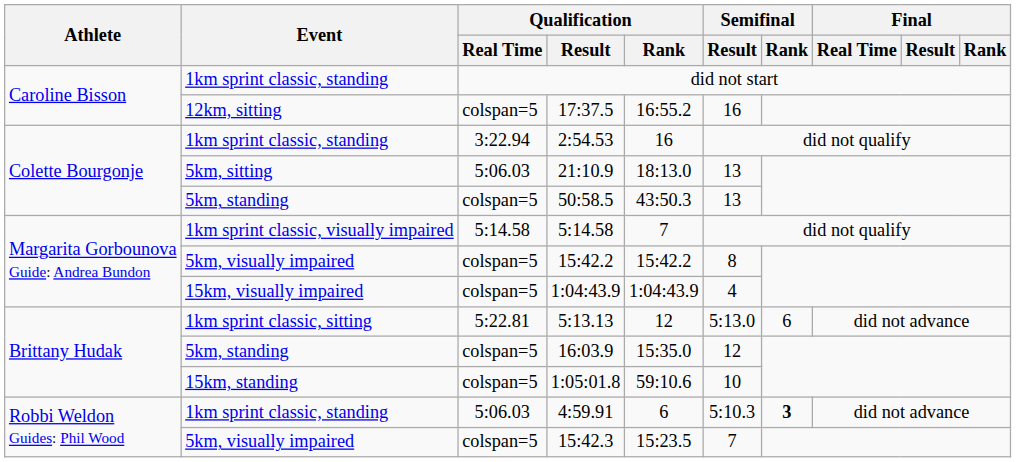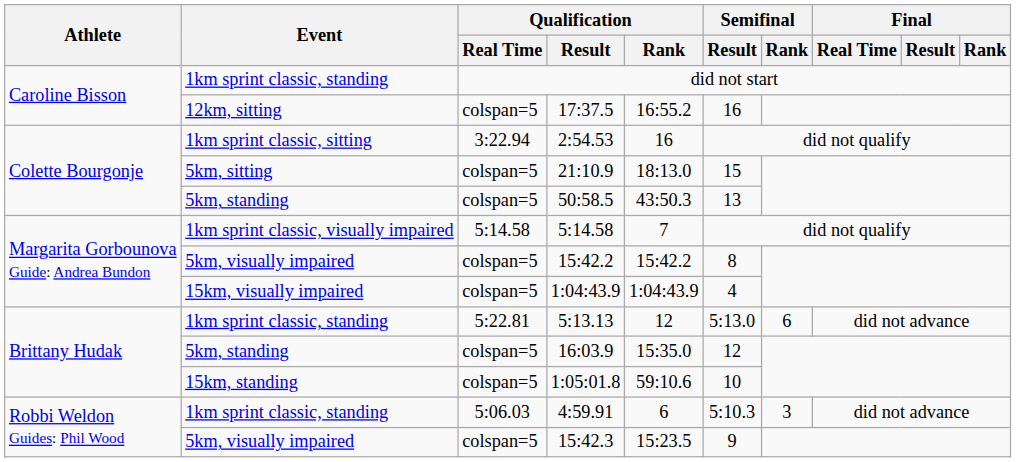(287, 140) 1km sprint classic, standing -> (279, 140) 1km sprint classic, sitting
(502, 170) 5:06.03 -> (500, 170) colspan=5
(732, 170) 13 -> (732, 170) 15
(279, 321) 1km sprint classic, sitting -> (287, 321) 1km sprint classic, standing
(787, 412) bold -> (787, 412) normal
(732, 442) 7 -> (732, 442) 9
